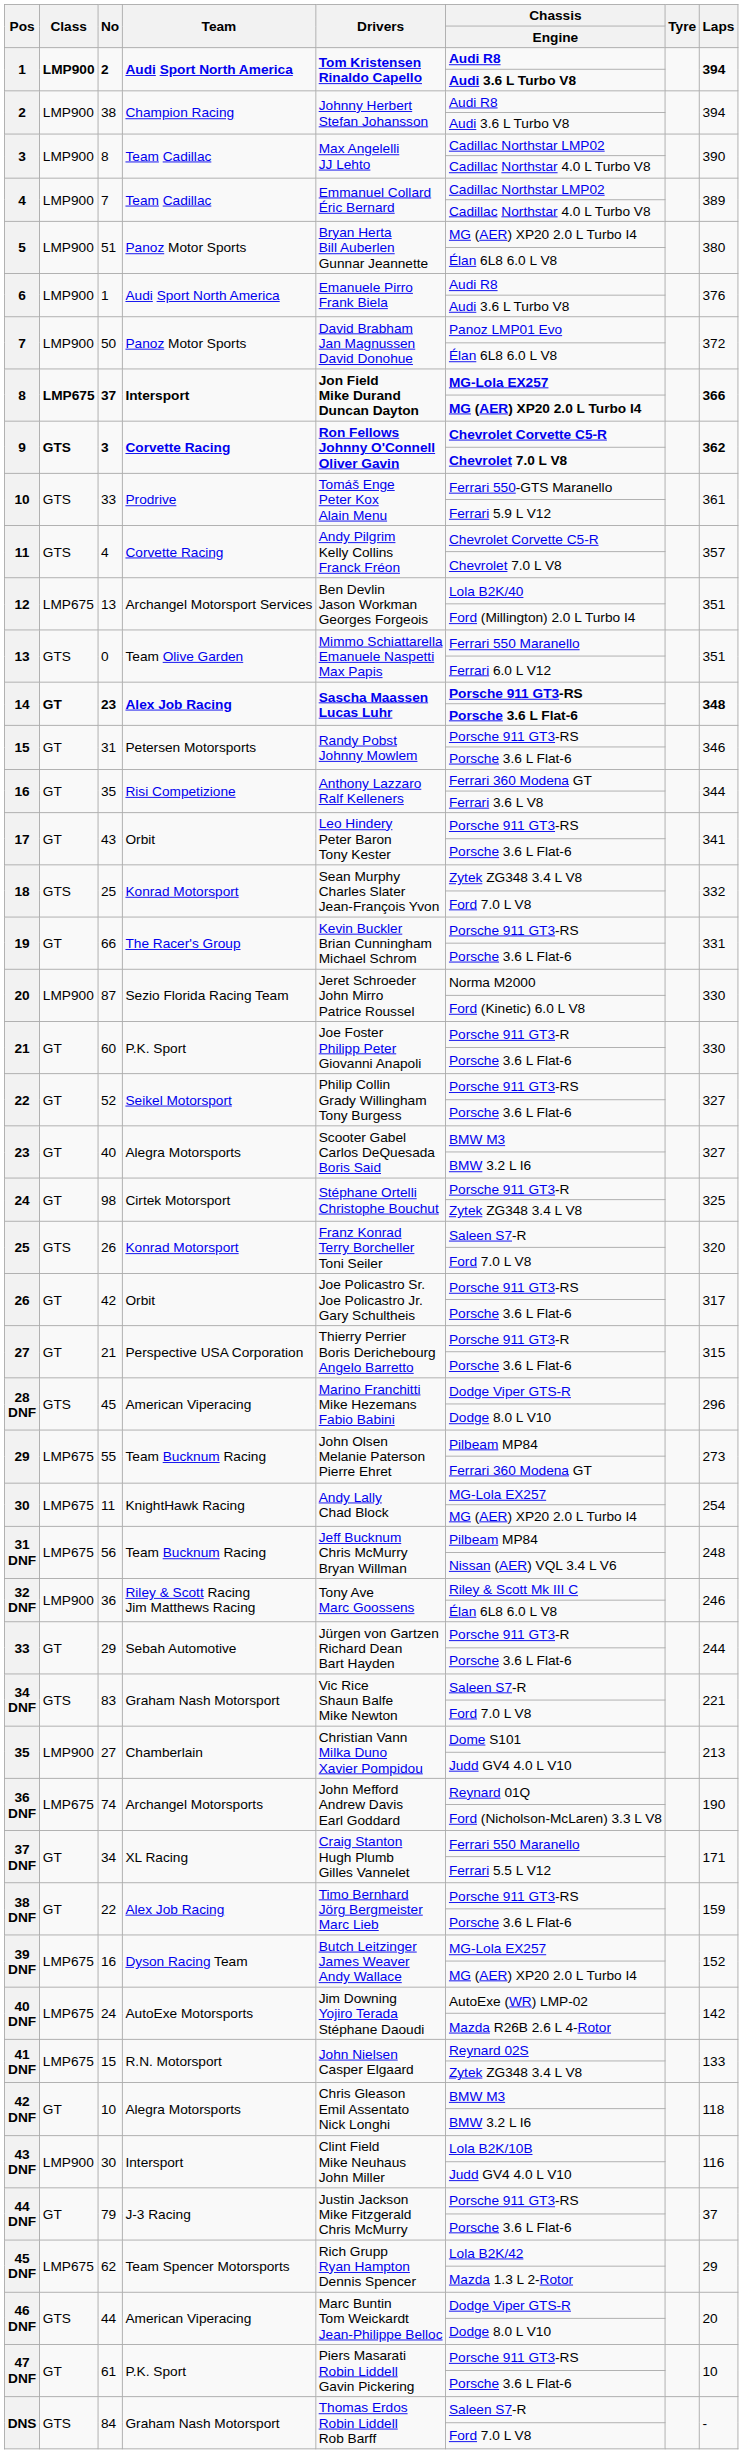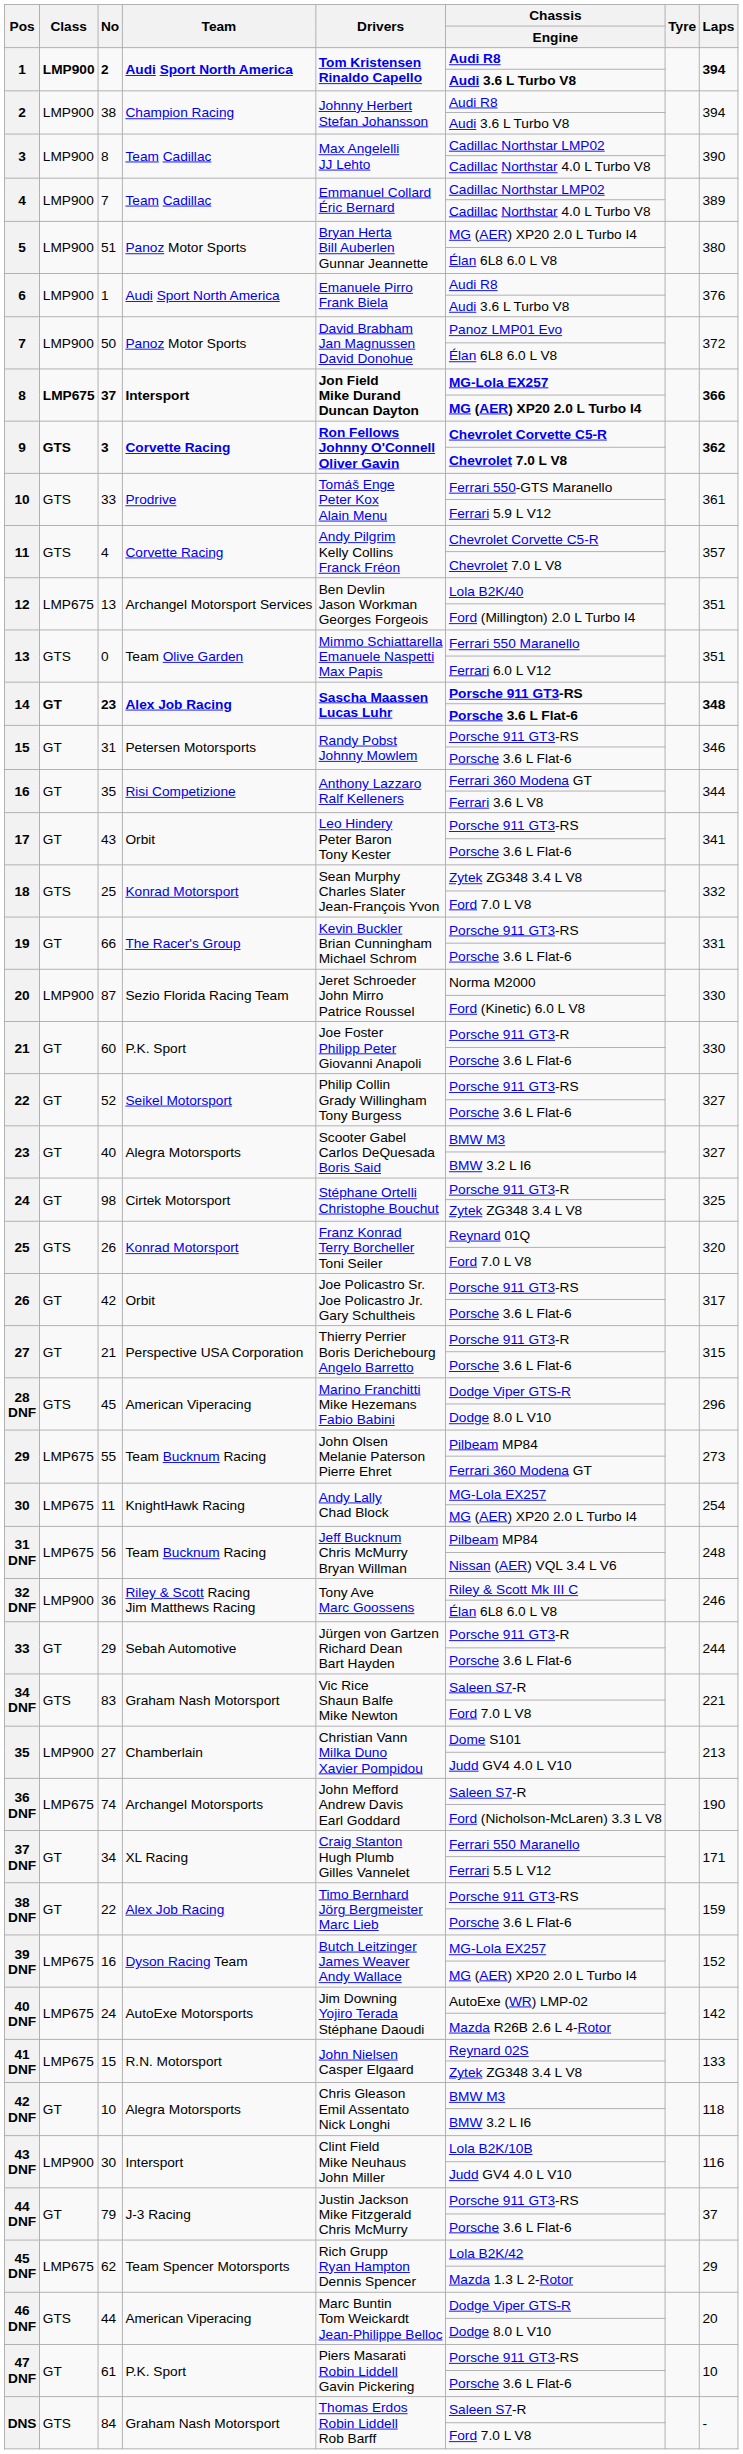(488, 1235) Saleen S7-R -> (490, 1235) Reynard 01Q
(490, 1792) Reynard 01Q -> (488, 1792) Saleen S7-R
